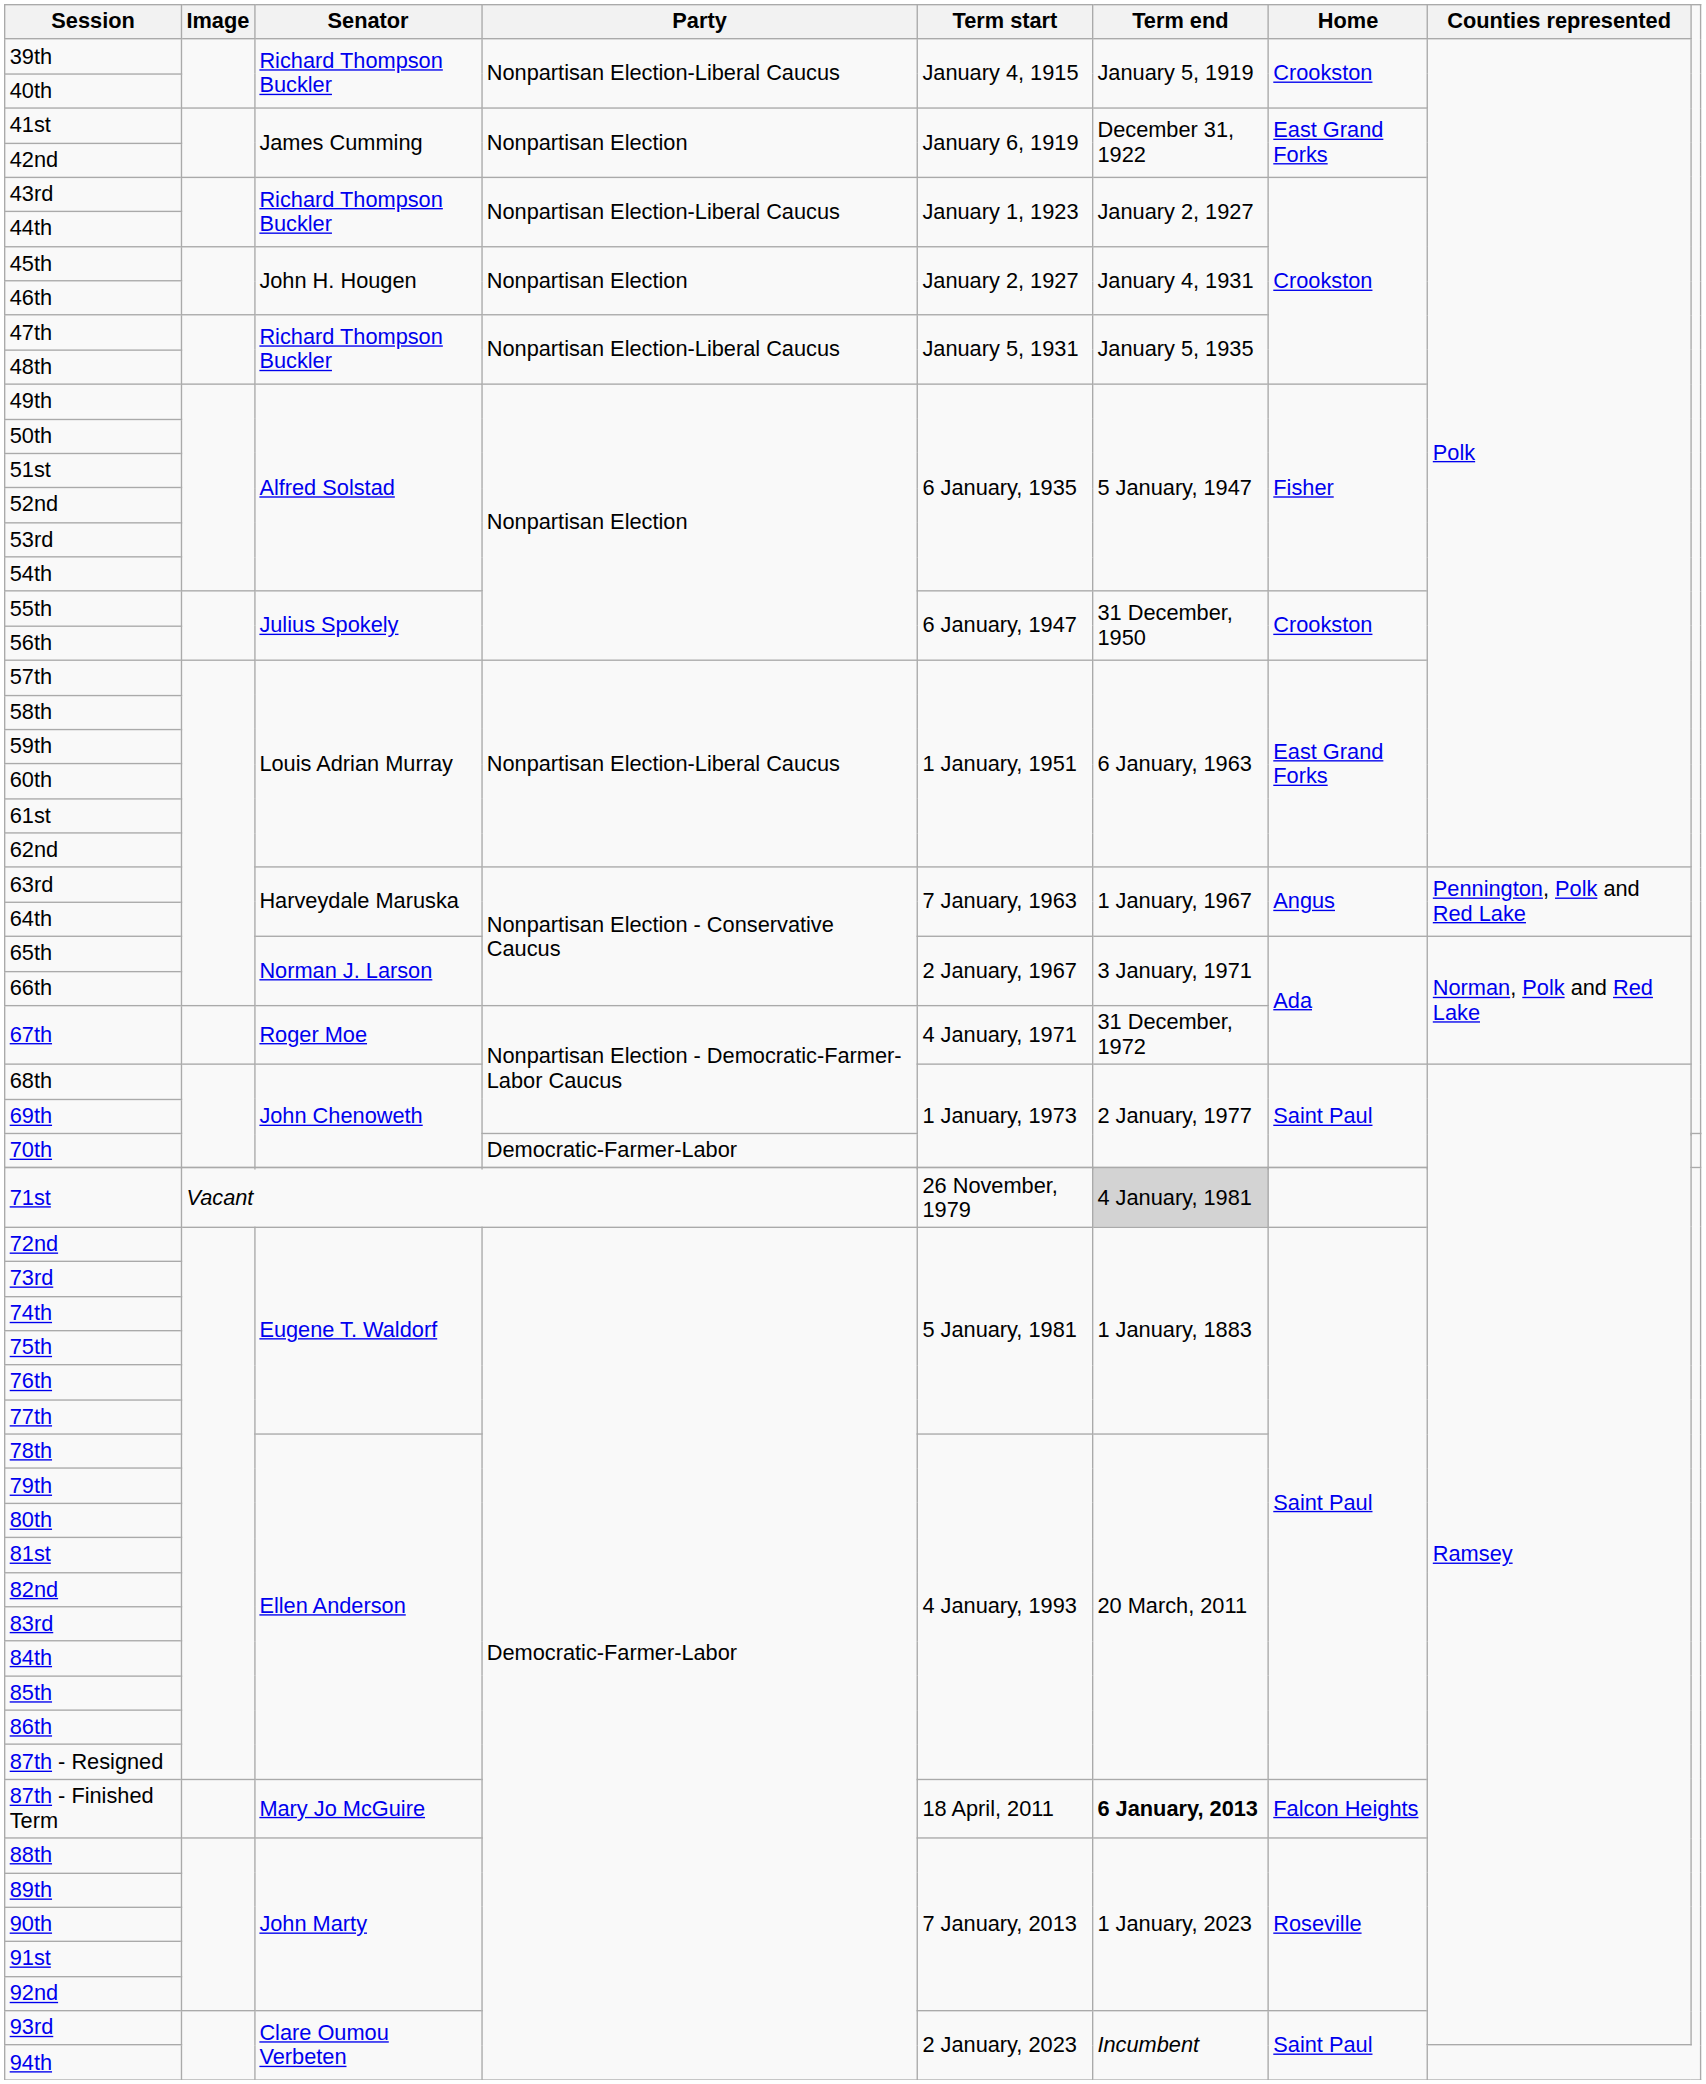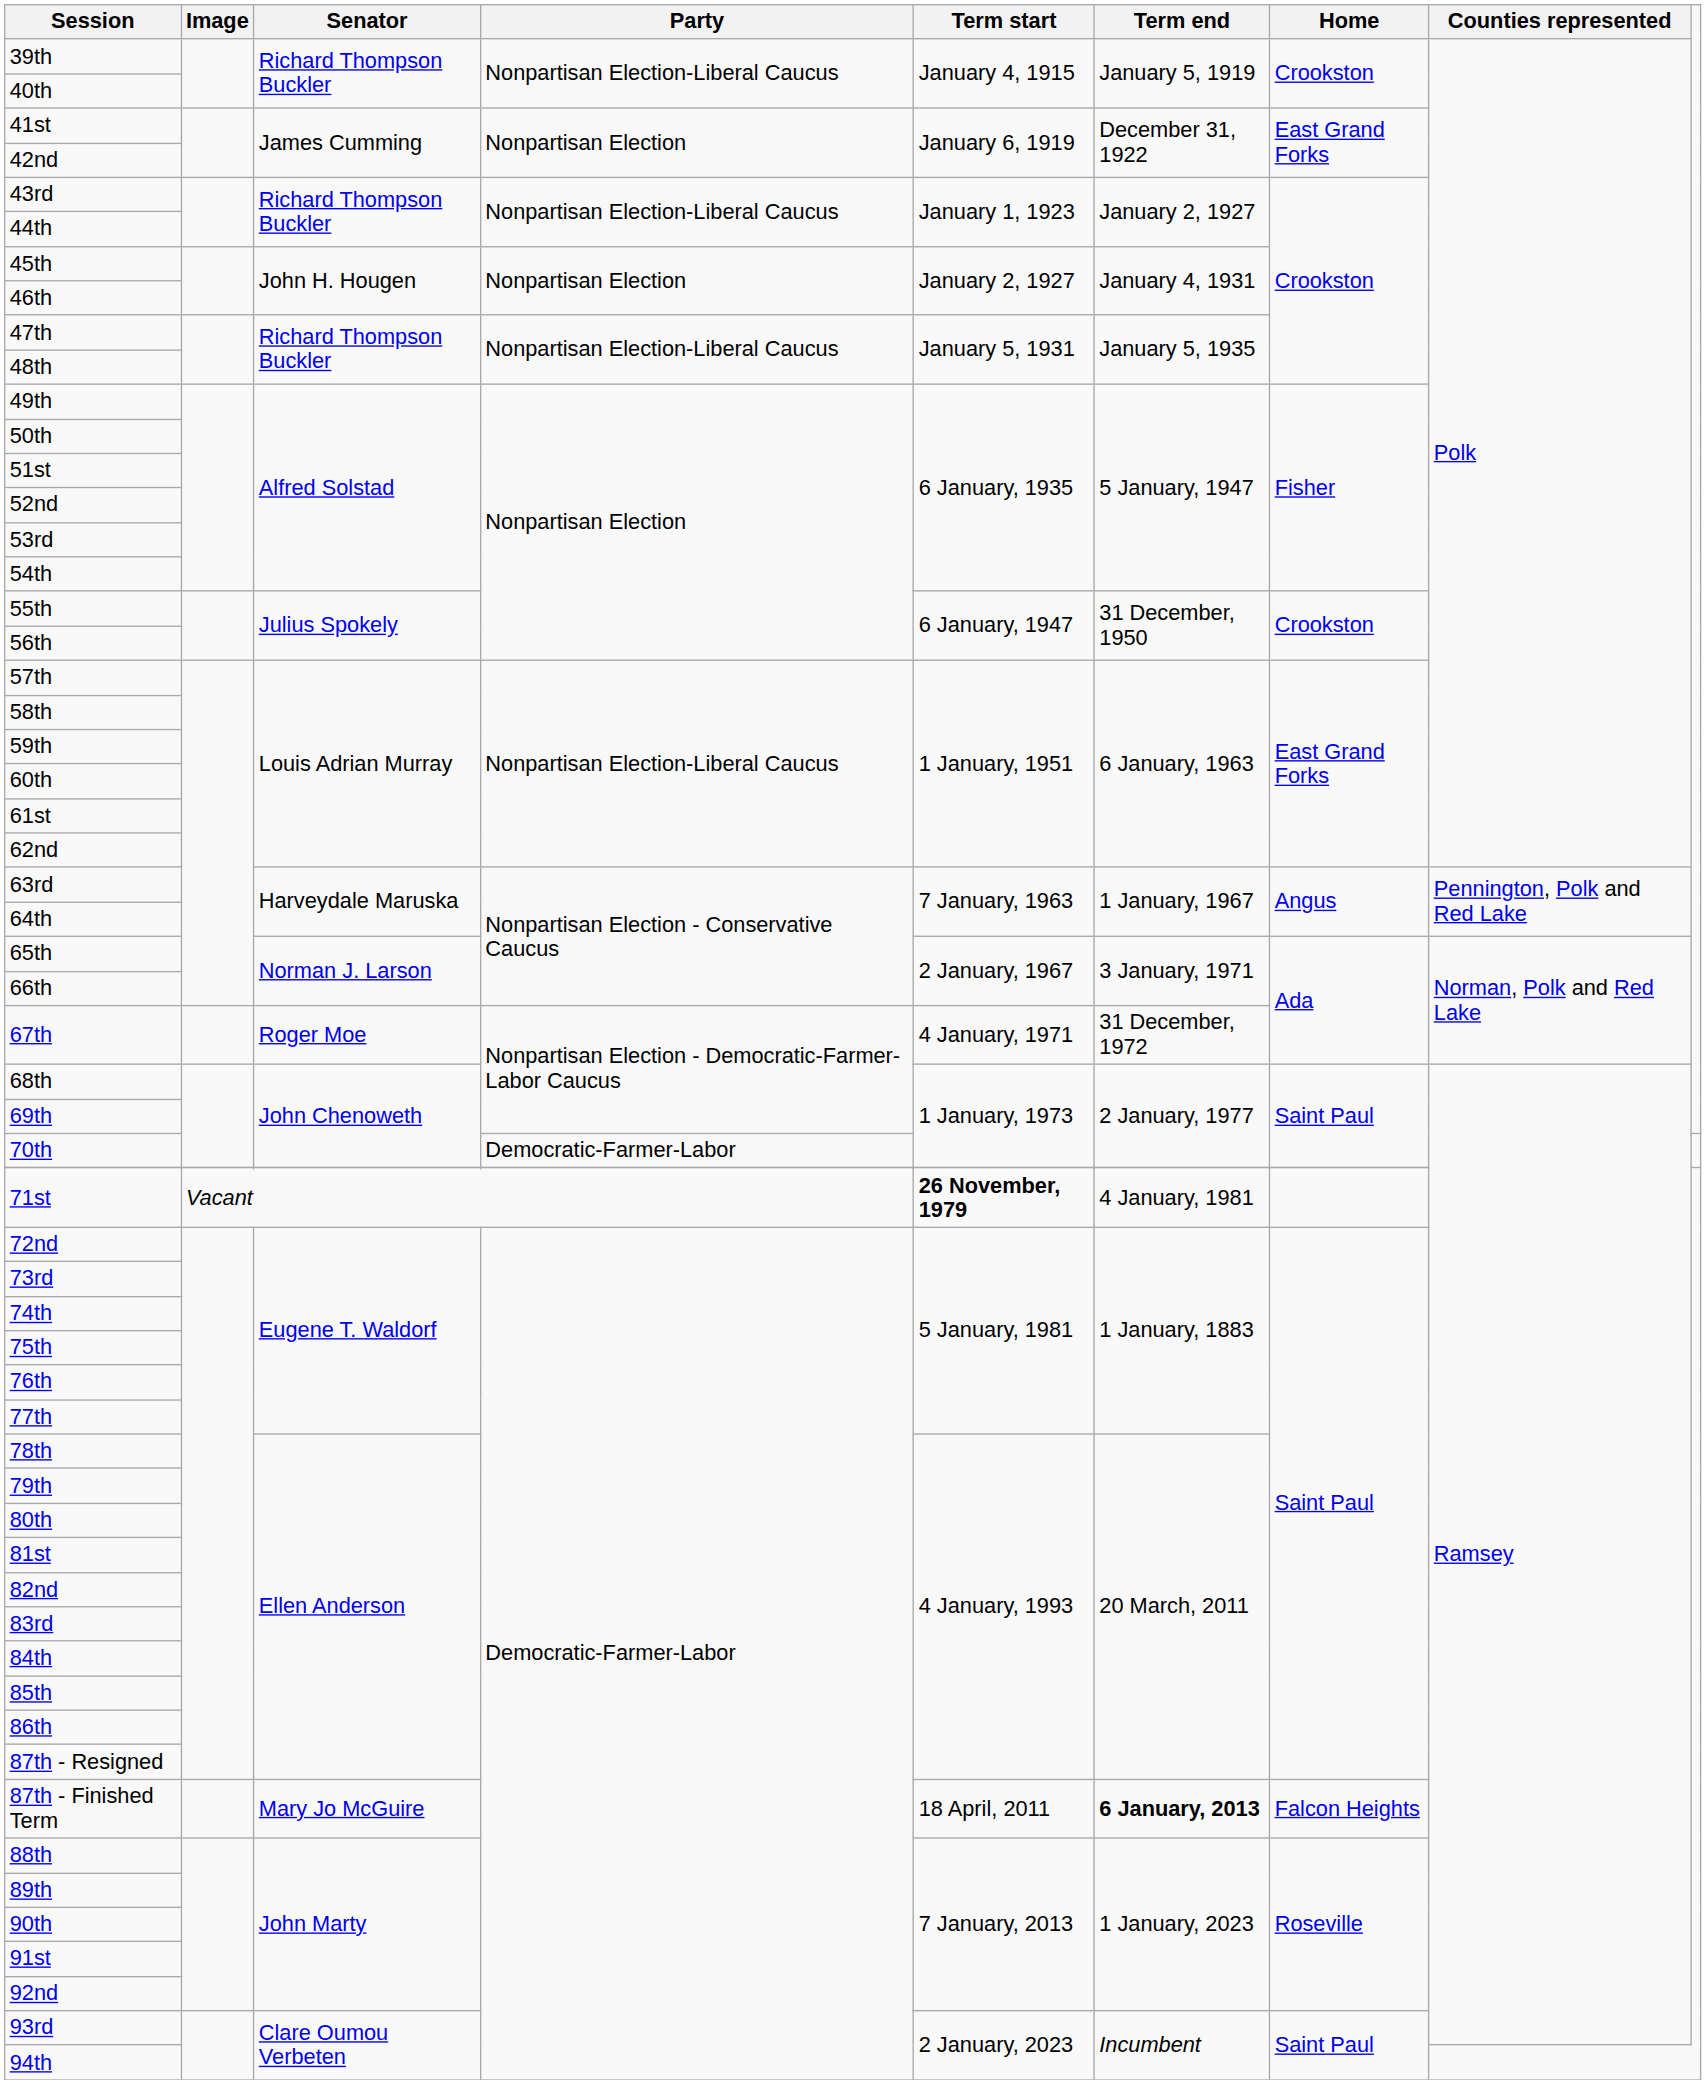(990, 1197) normal -> (989, 1197) bold
(1175, 1197) lightgrey background -> (1177, 1197) no background
